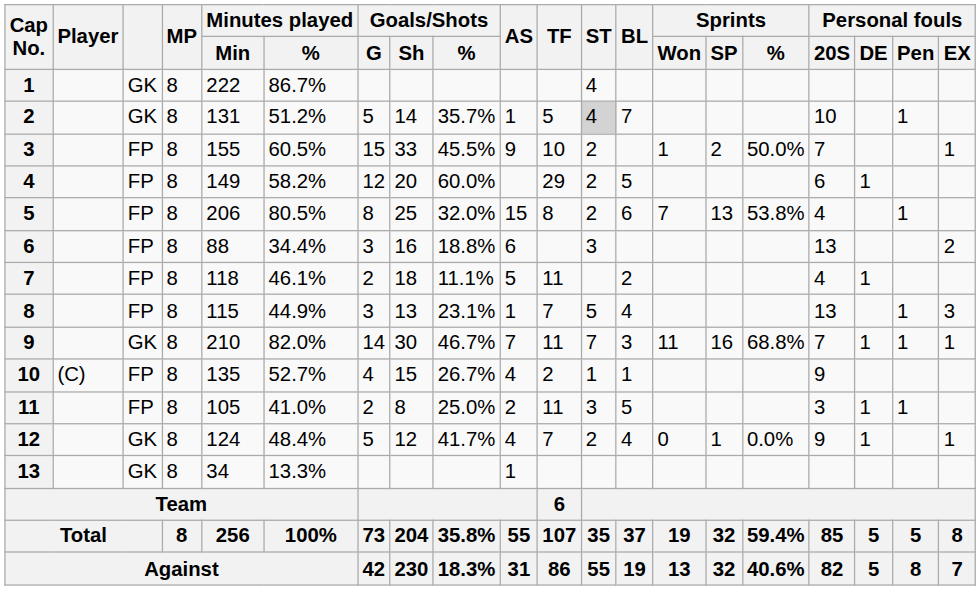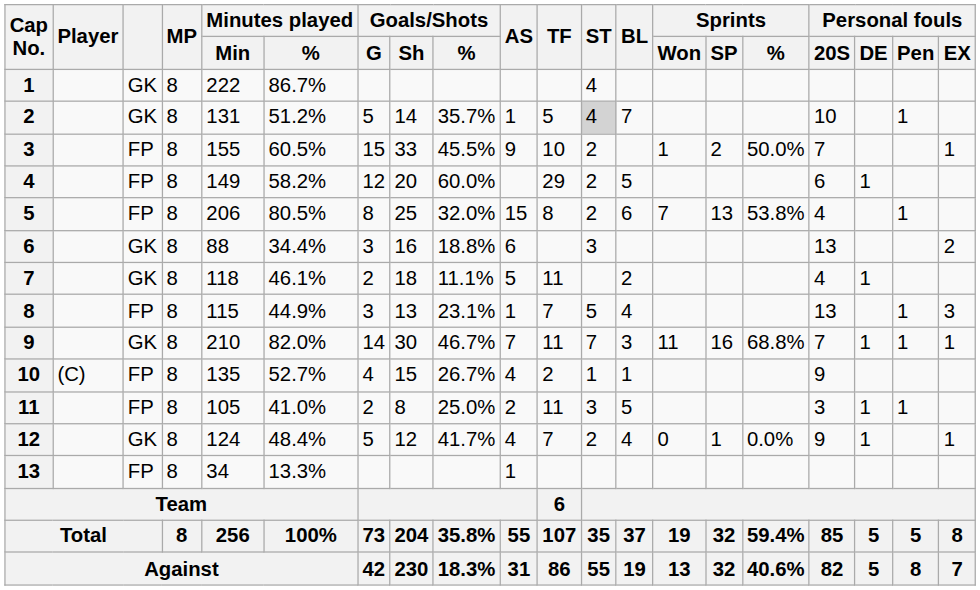(141, 246) FP -> (142, 246) GK
(141, 278) FP -> (142, 278) GK
(142, 471) GK -> (141, 471) FP
